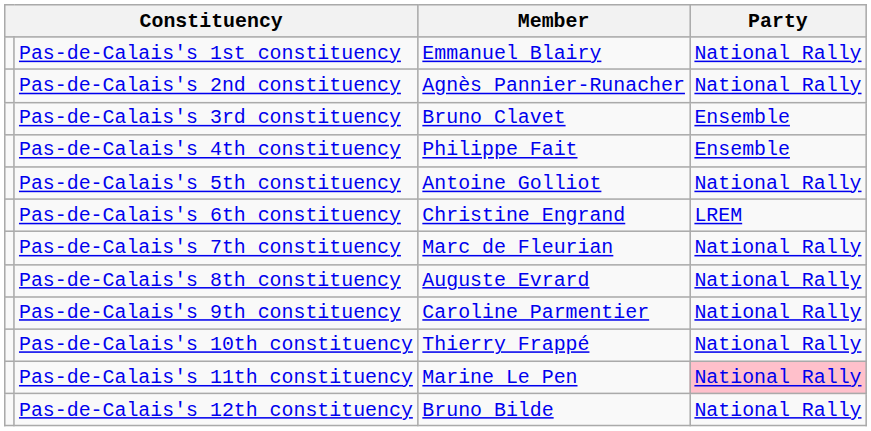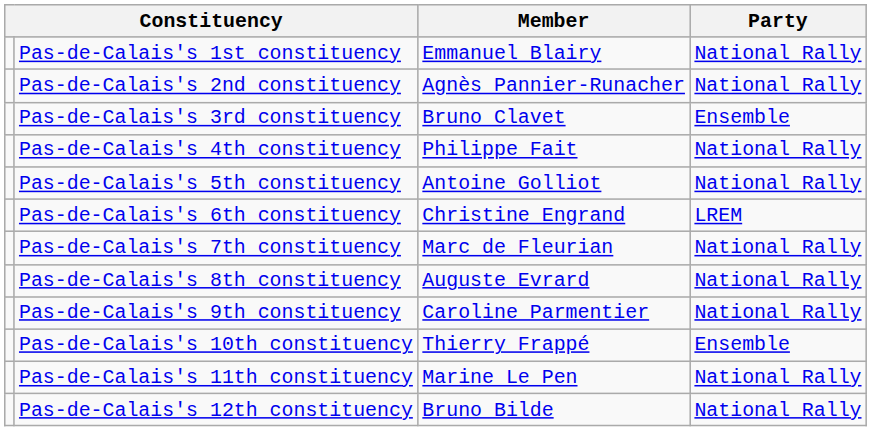(742, 151) Ensemble -> (778, 151) National Rally
(778, 345) National Rally -> (742, 345) Ensemble
(778, 378) pink background -> (778, 378) no background
